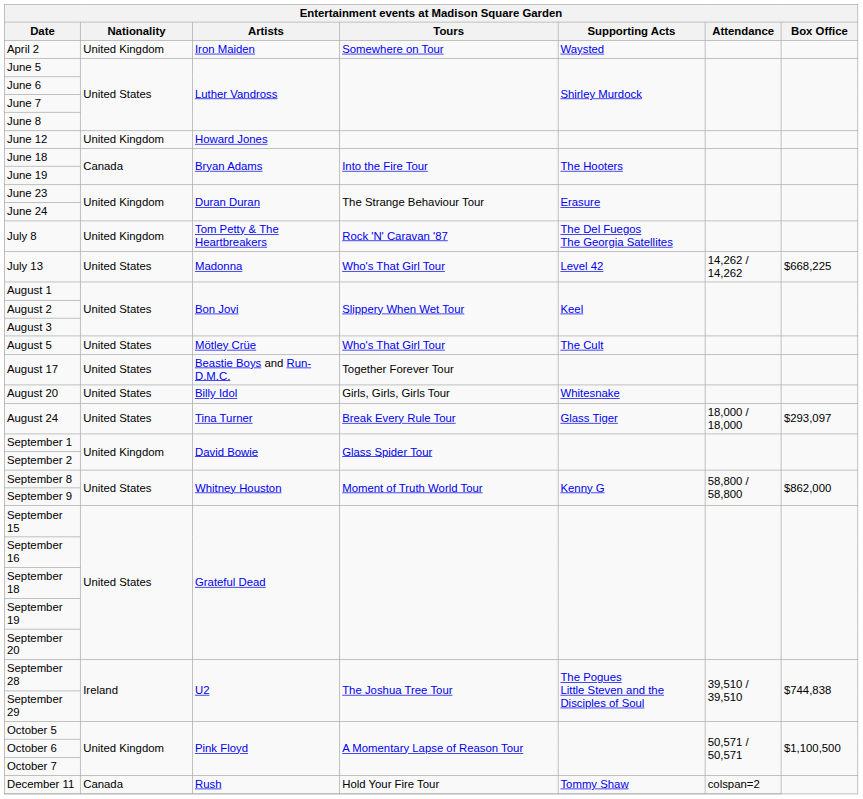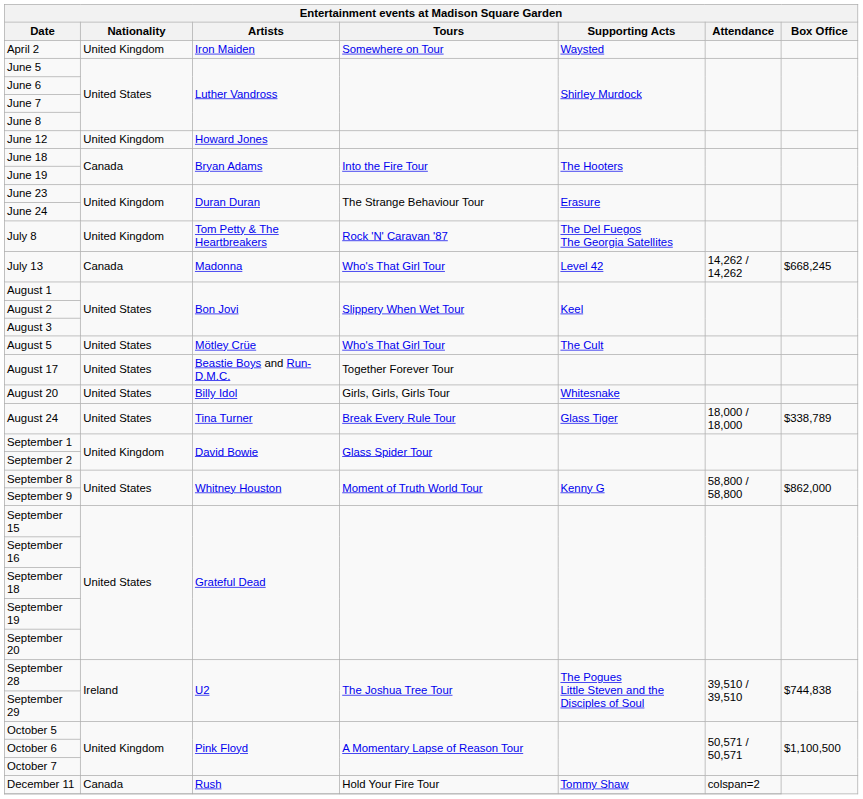(117, 266) United States -> (103, 266) Canada
(808, 266) $668,225 -> (808, 266) $668,245
(808, 418) $293,097 -> (808, 418) $338,789
